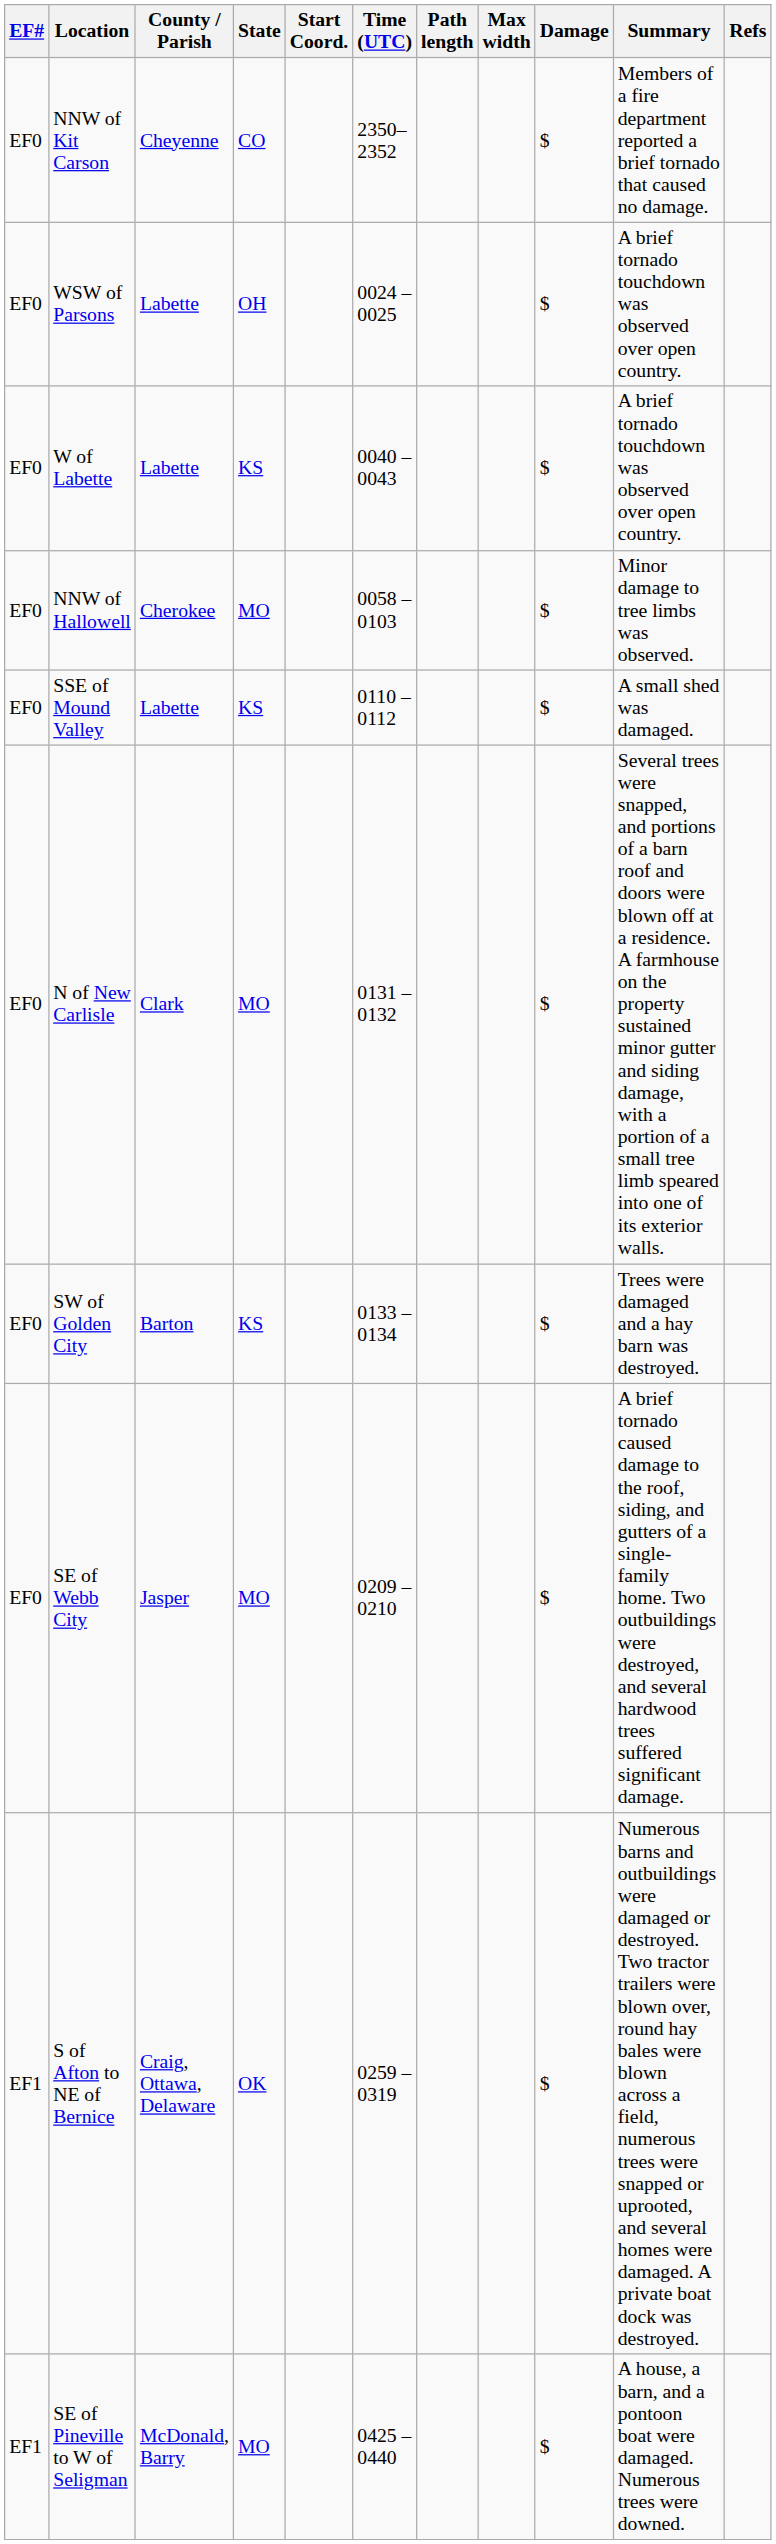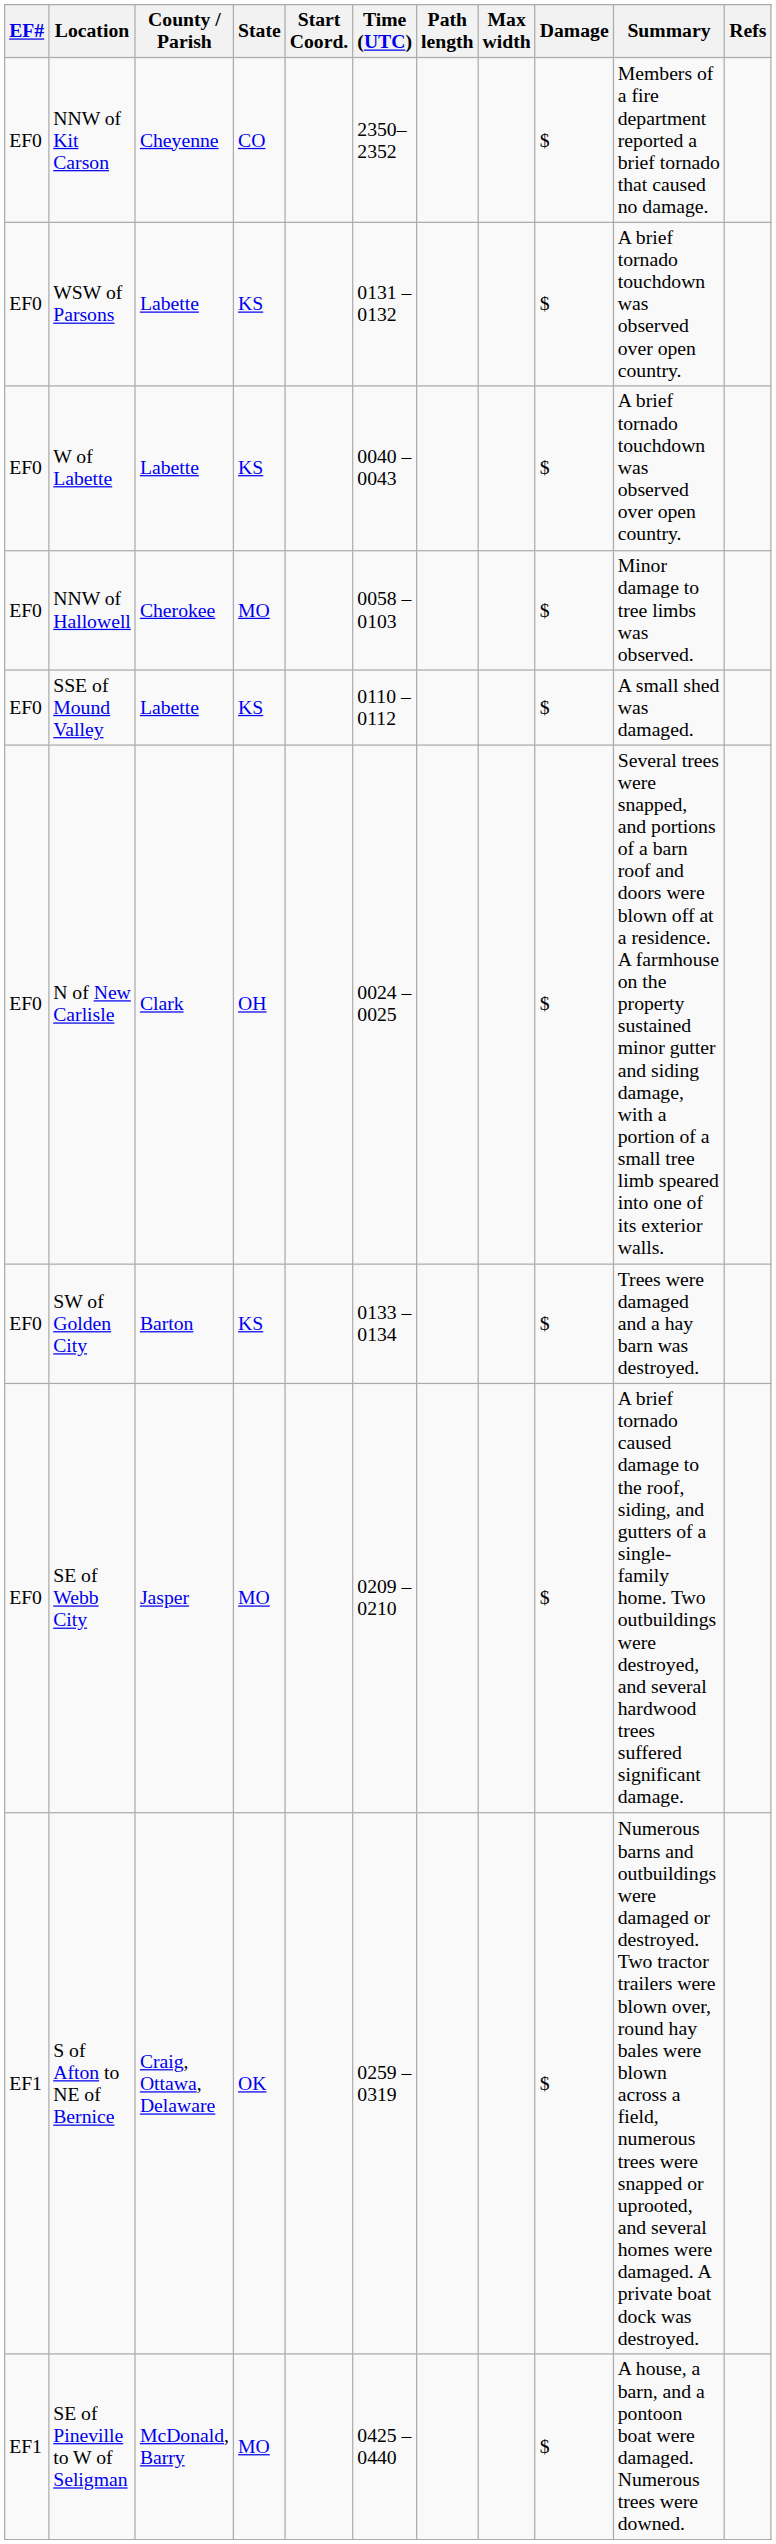(252, 303) OH -> (251, 303) KS
(384, 303) 0024 – 0025 -> (384, 303) 0131 – 0132
(254, 1004) MO -> (252, 1004) OH
(384, 1004) 0131 – 0132 -> (384, 1004) 0024 – 0025
